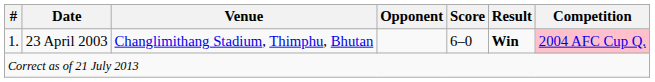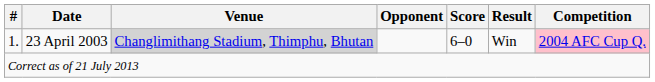(244, 41) no background -> (244, 41) lightgrey background
(505, 41) bold -> (504, 41) normal
